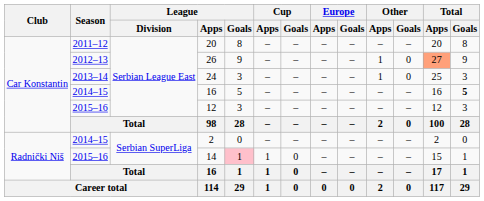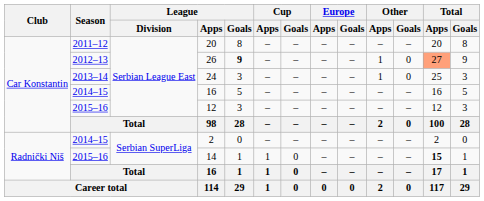(239, 60) normal -> (239, 60) bold
(465, 92) bold -> (465, 92) normal
(239, 156) pink background -> (239, 156) no background
(437, 156) normal -> (437, 156) bold
